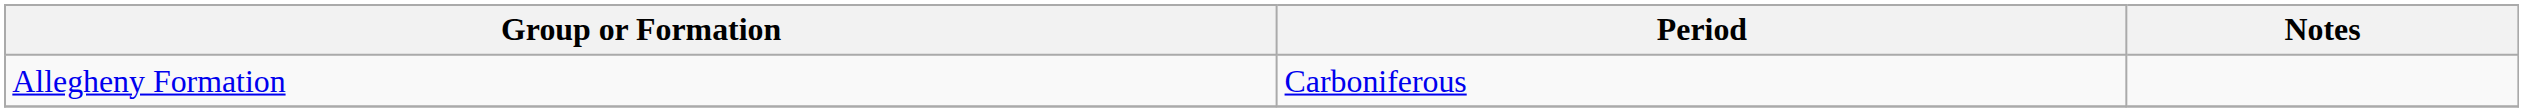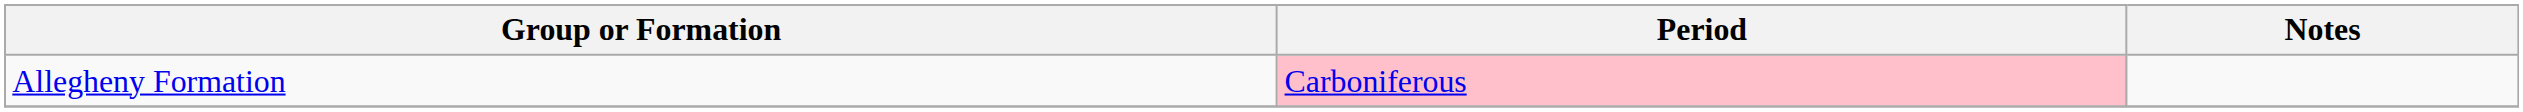(1376, 80) no background -> (1376, 80) pink background
